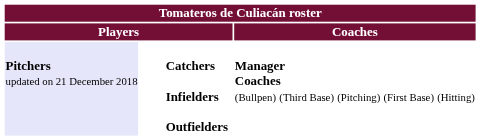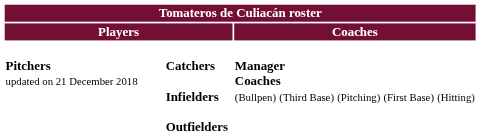(72, 73) lavender background -> (72, 73) no background
